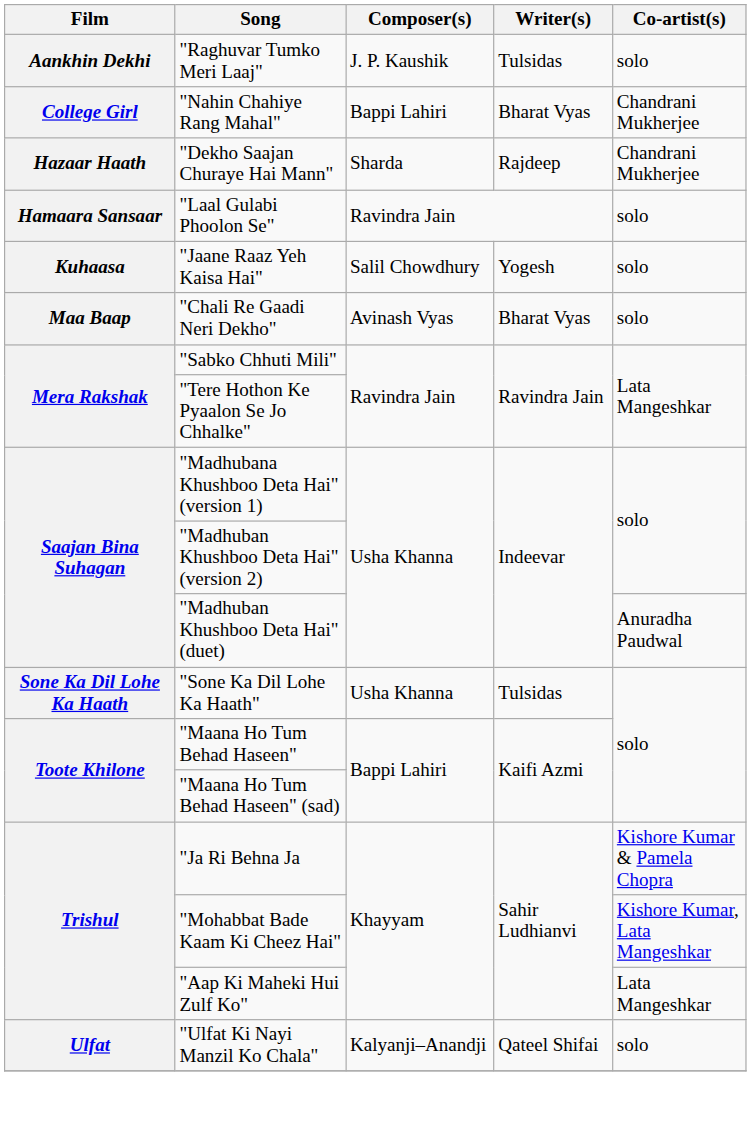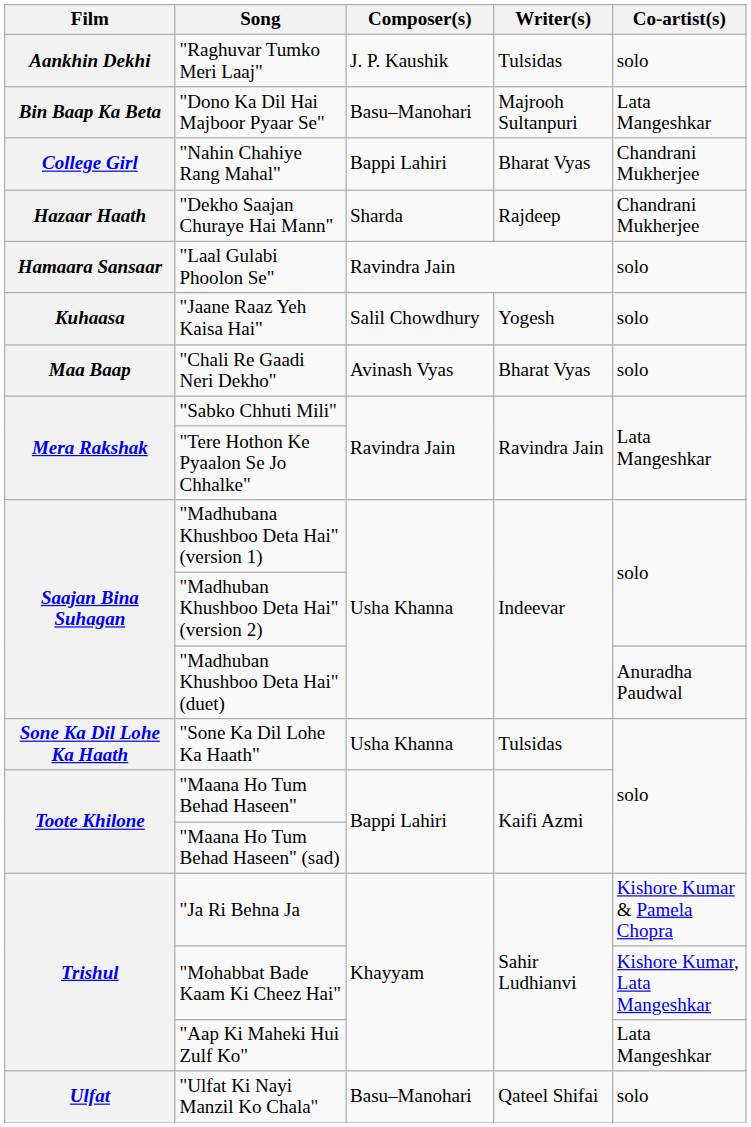+ row: (252, 112)
(418, 1045) Kalyanji–Anandji -> (411, 1096) Basu–Manohari
